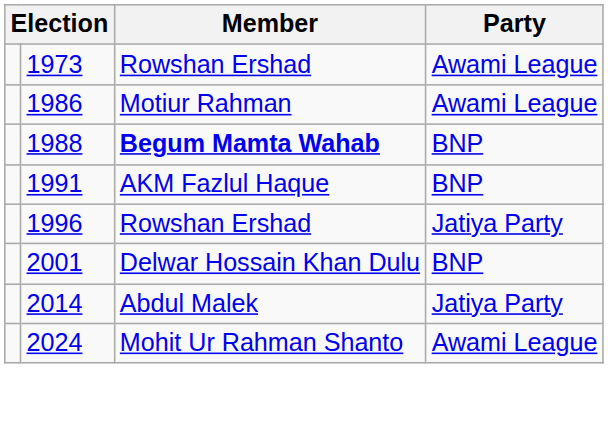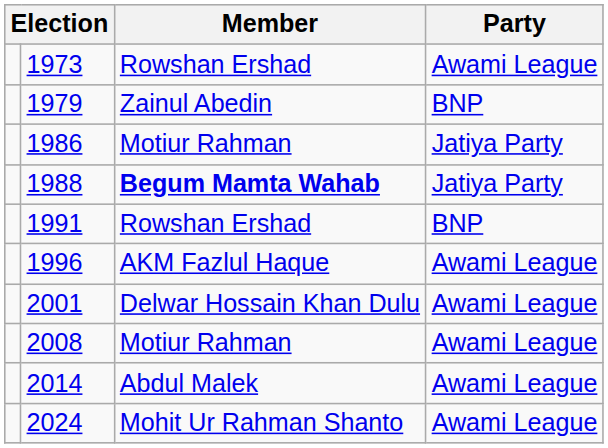+ row: (55, 104)
(514, 104) Awami League -> (497, 143) Jatiya Party
(457, 143) BNP -> (497, 183) Jatiya Party
(225, 183) AKM Fazlul Haque -> (216, 223) Rowshan Ershad
(216, 223) Rowshan Ershad -> (225, 263) AKM Fazlul Haque
(497, 223) Jatiya Party -> (514, 263) Awami League
(457, 263) BNP -> (514, 303) Awami League
+ row: (55, 343)
(497, 303) Jatiya Party -> (514, 382) Awami League
